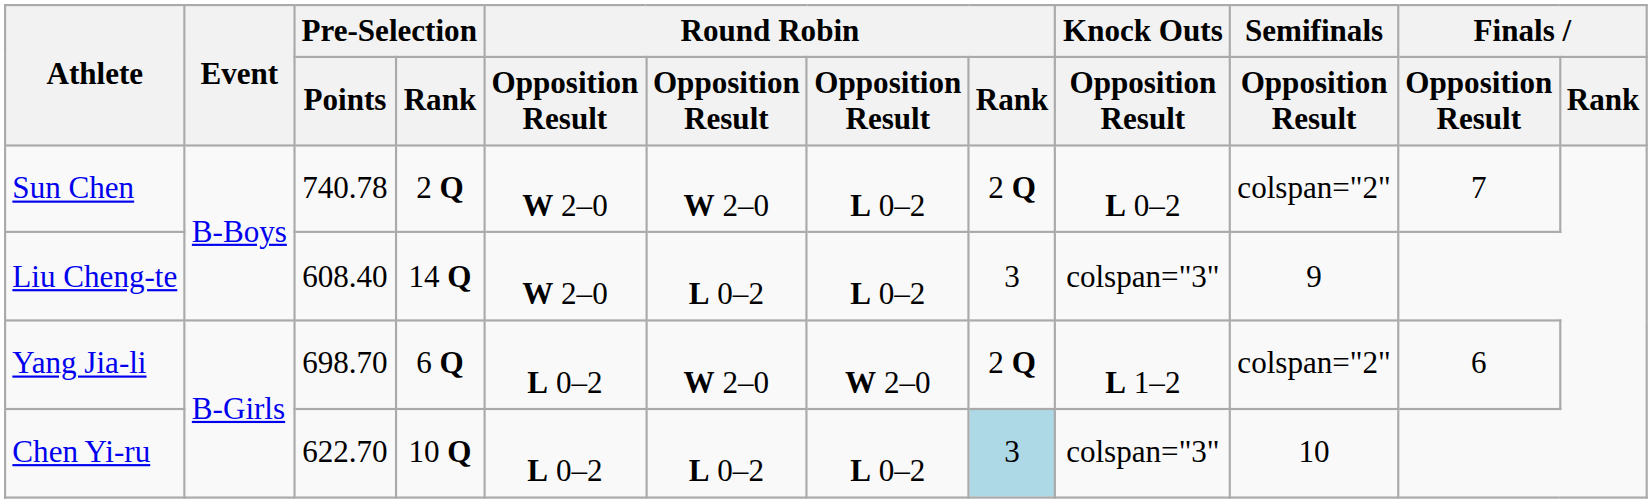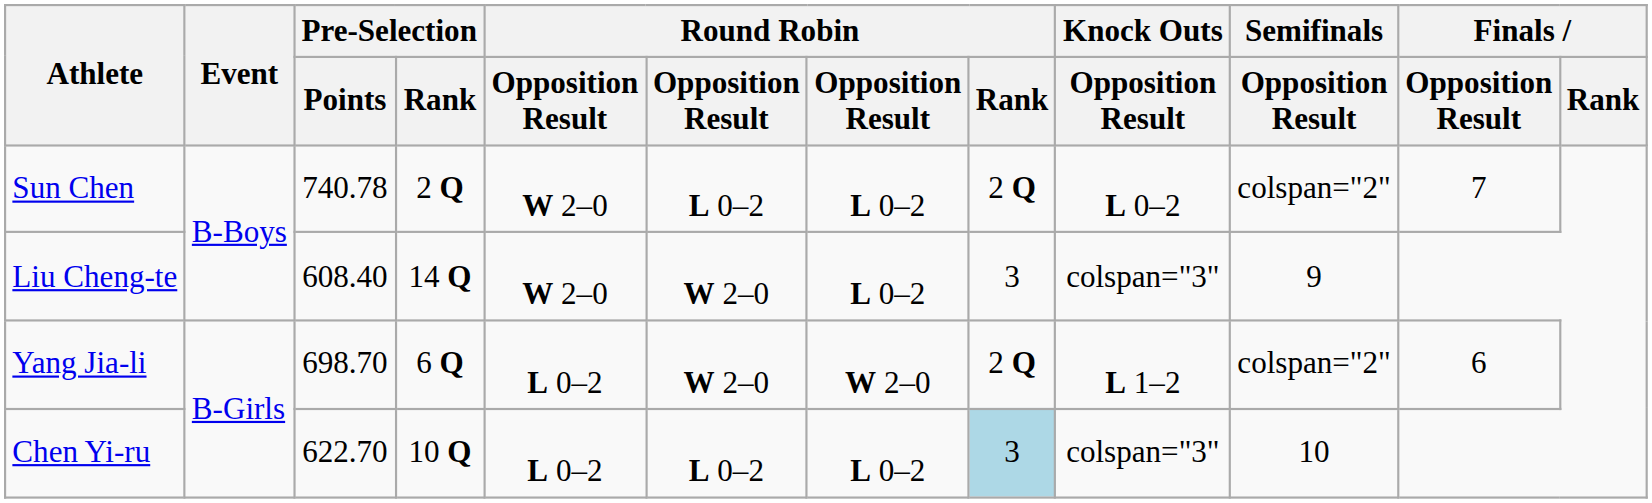(726, 206) W 2–0 -> (726, 206) L 0–2
(726, 294) L 0–2 -> (726, 294) W 2–0
